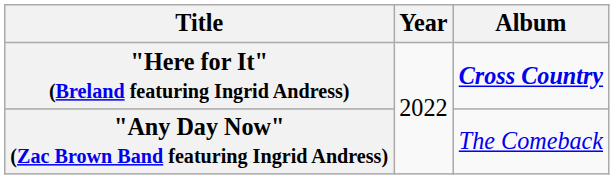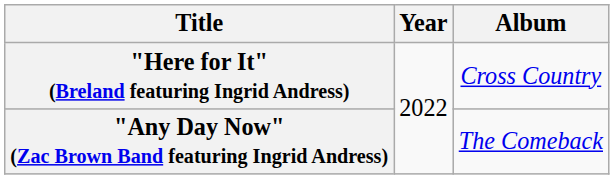(531, 75) bold -> (531, 75) normal
